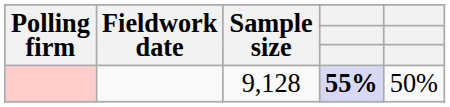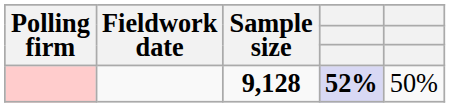(271, 83) normal -> (271, 83) bold
(351, 83) 55% -> (351, 83) 52%
